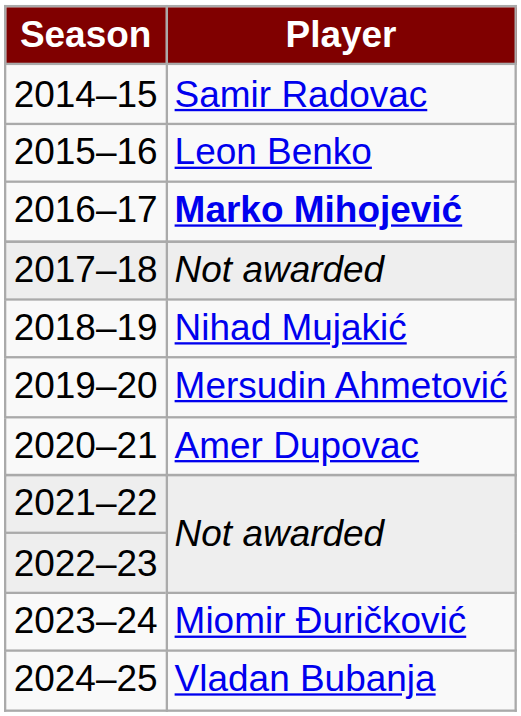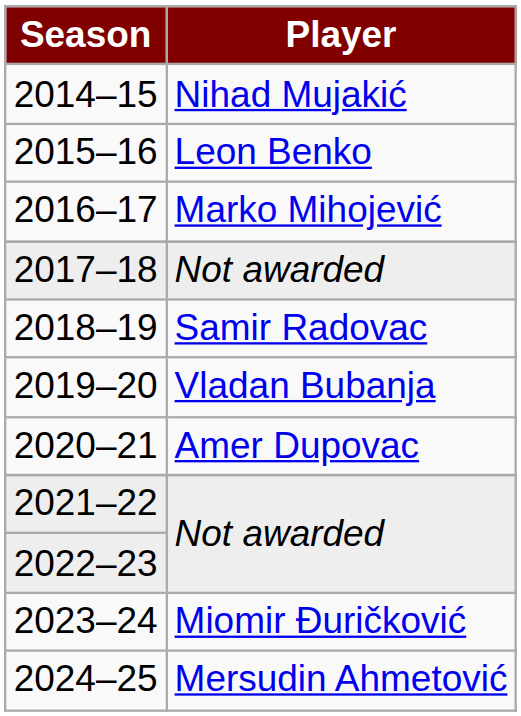(301, 93) Samir Radovac -> (291, 93) Nihad Mujakić
(318, 210) bold -> (308, 210) normal
(291, 327) Nihad Mujakić -> (301, 327) Samir Radovac
(341, 386) Mersudin Ahmetović -> (305, 386) Vladan Bubanja
(305, 679) Vladan Bubanja -> (341, 679) Mersudin Ahmetović
